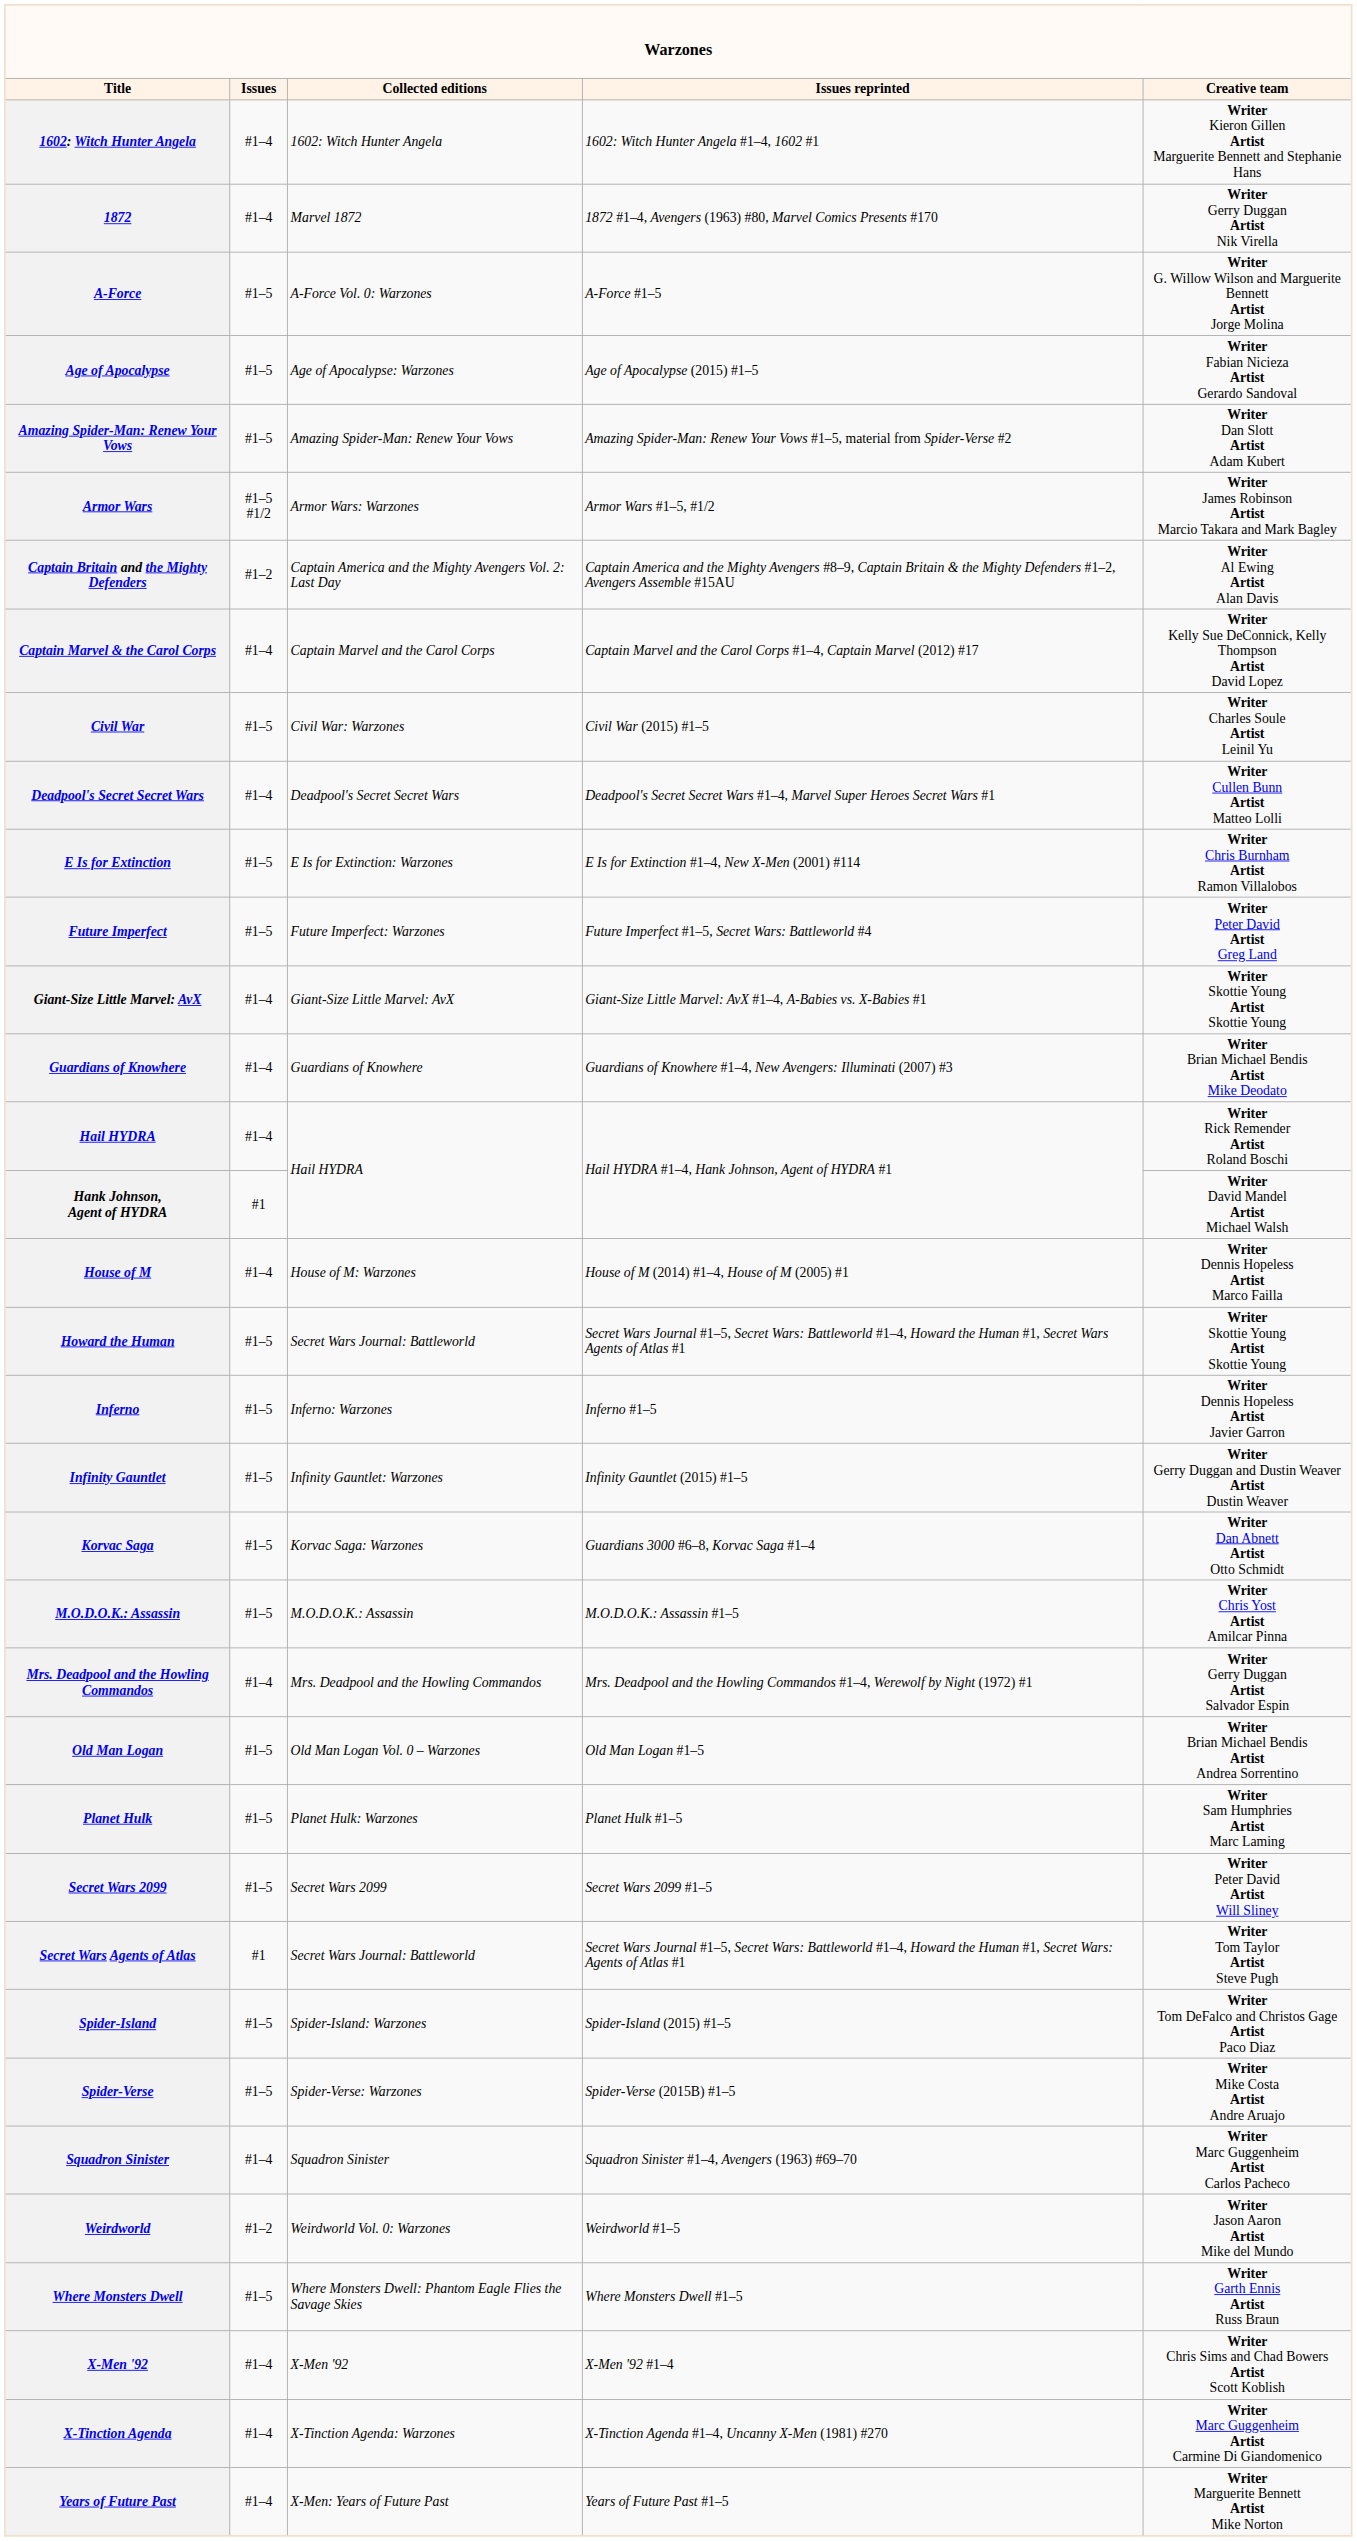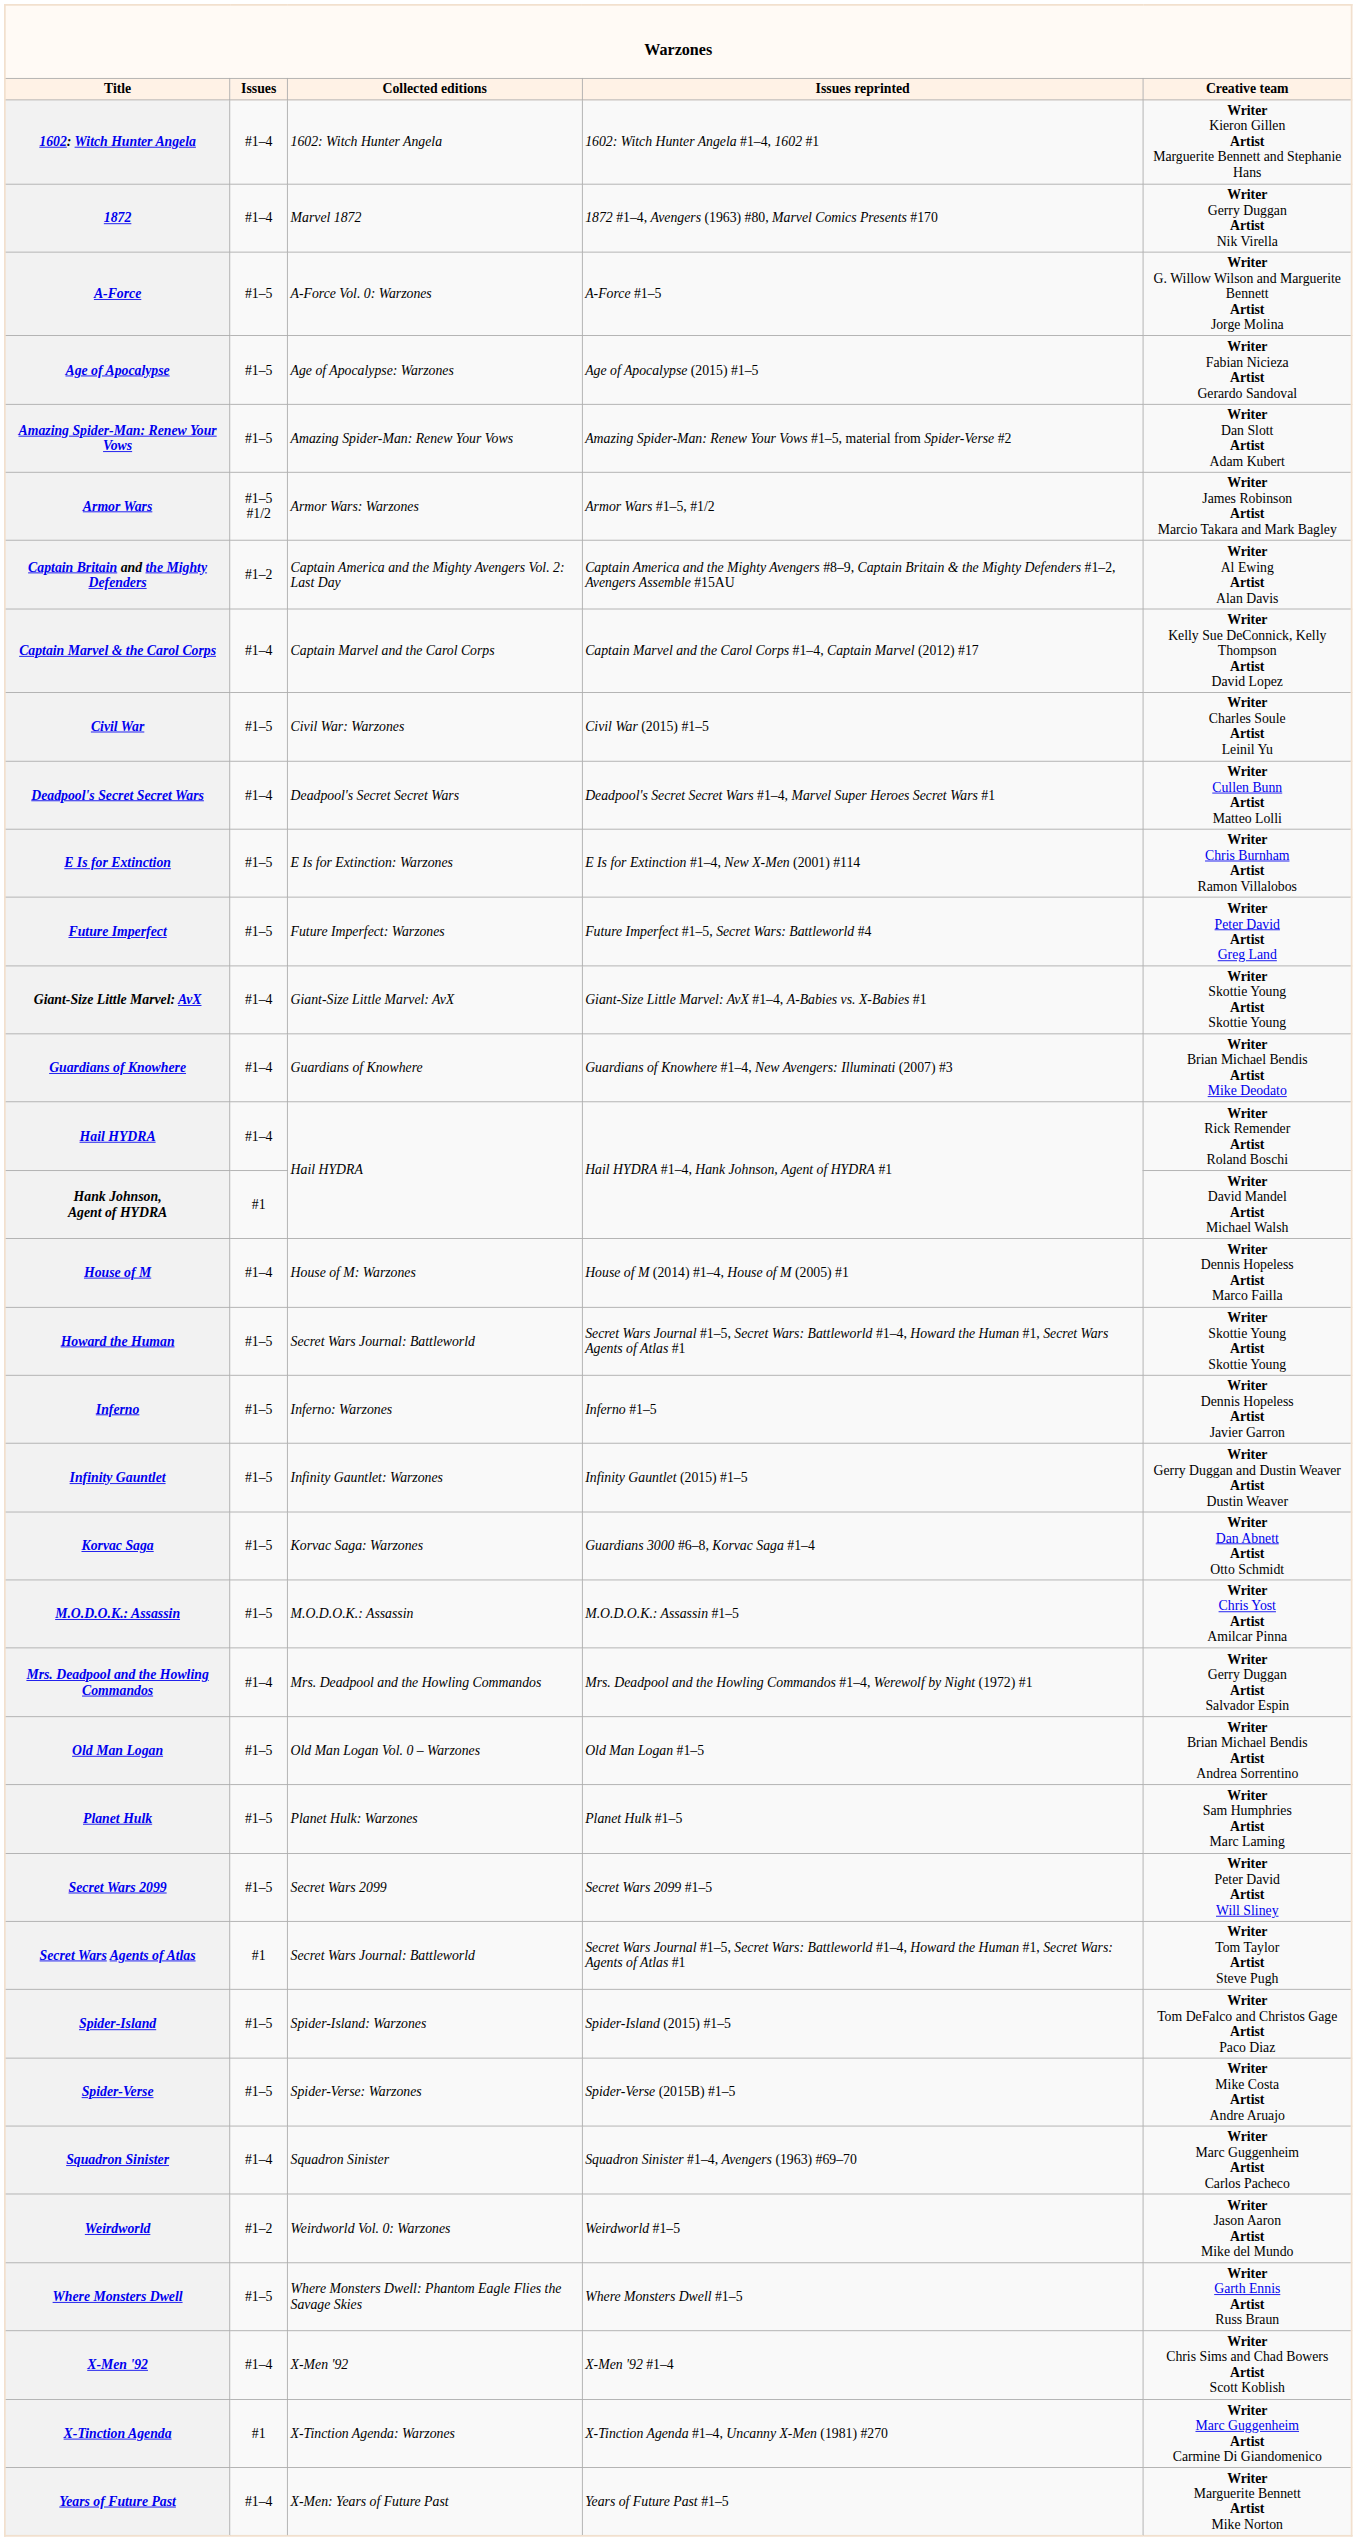(259, 2433) #1–4 -> (259, 2433) #1
